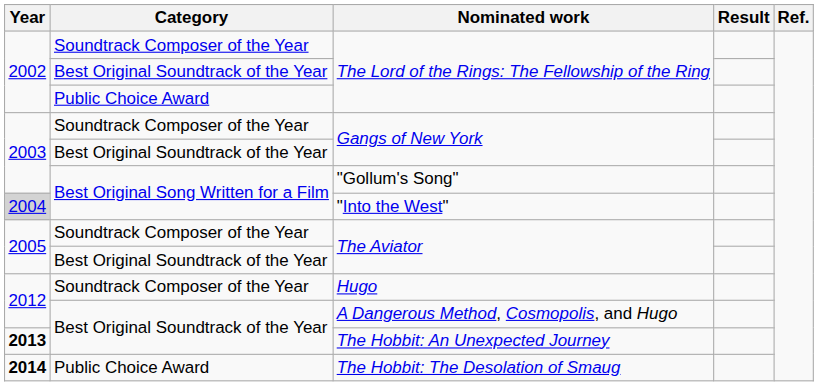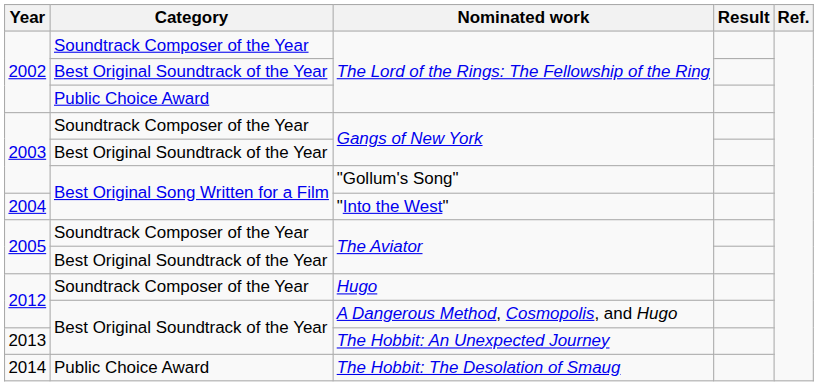(27, 206) lightgrey background -> (27, 206) no background
(27, 340) bold -> (27, 340) normal
(27, 367) bold -> (27, 367) normal
